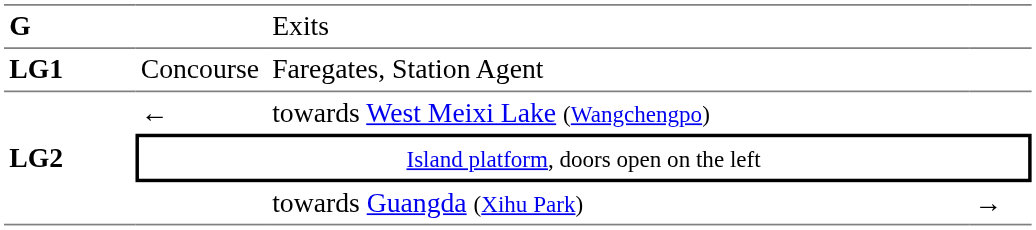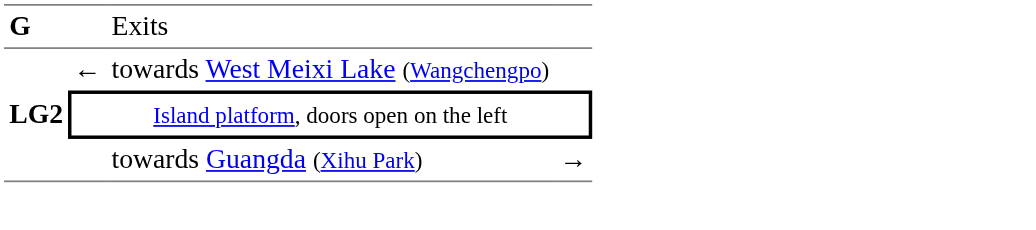- row: (200, 69)
